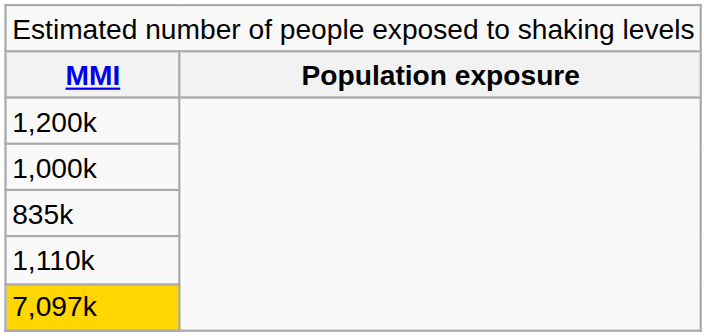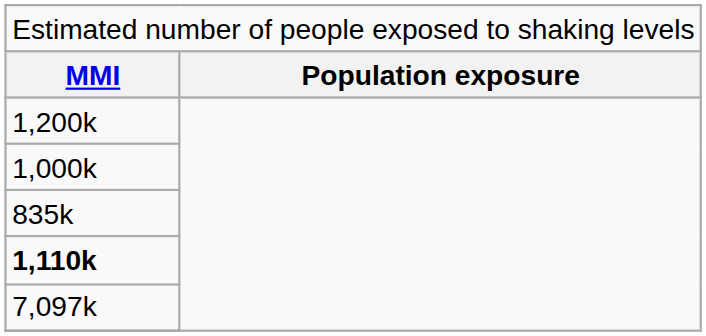(53, 260) normal -> (54, 260) bold
(54, 307) gold background -> (54, 307) no background
